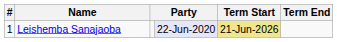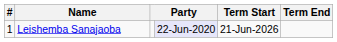(249, 29) khaki background -> (249, 29) no background
